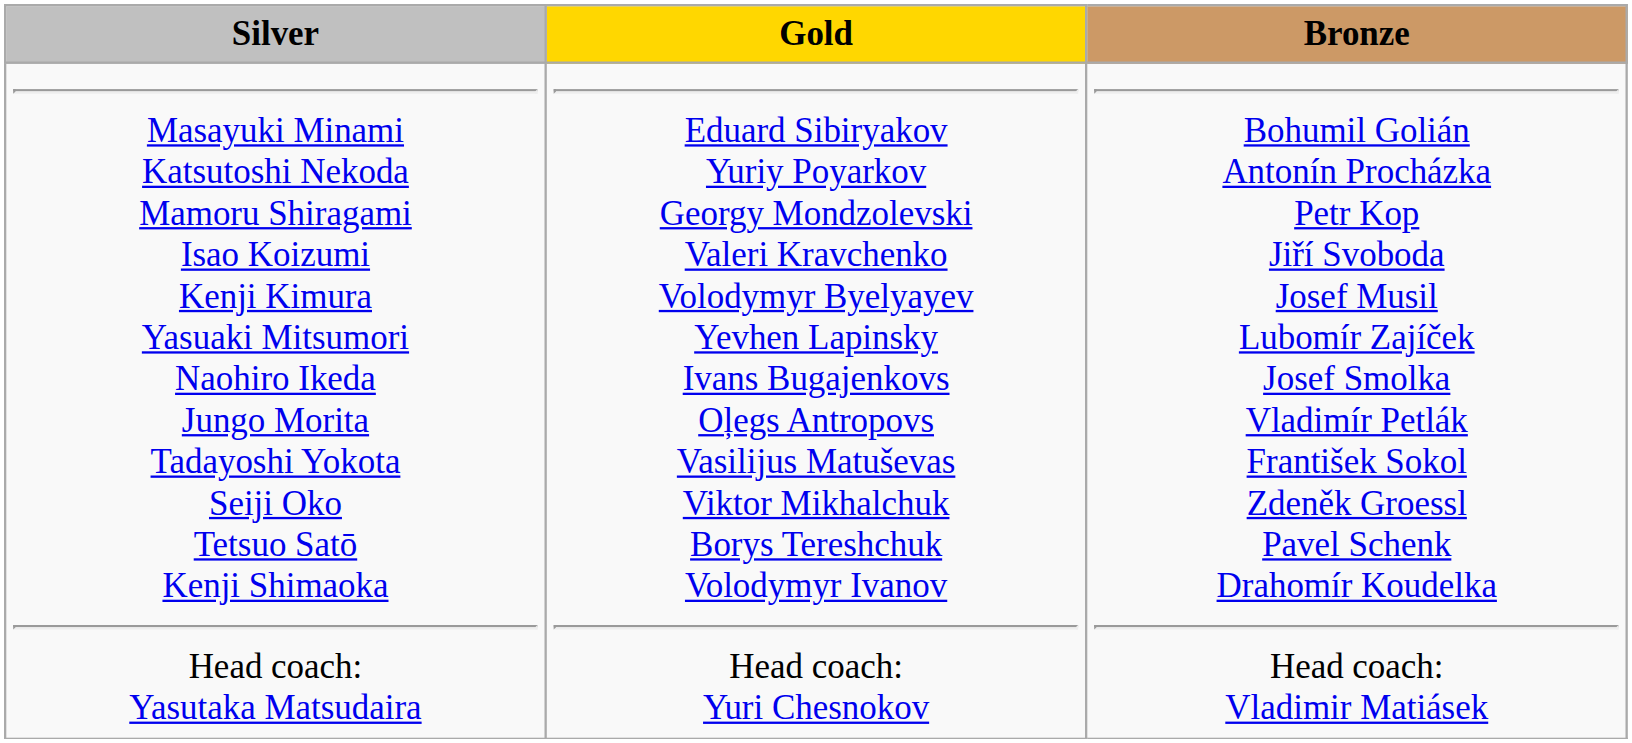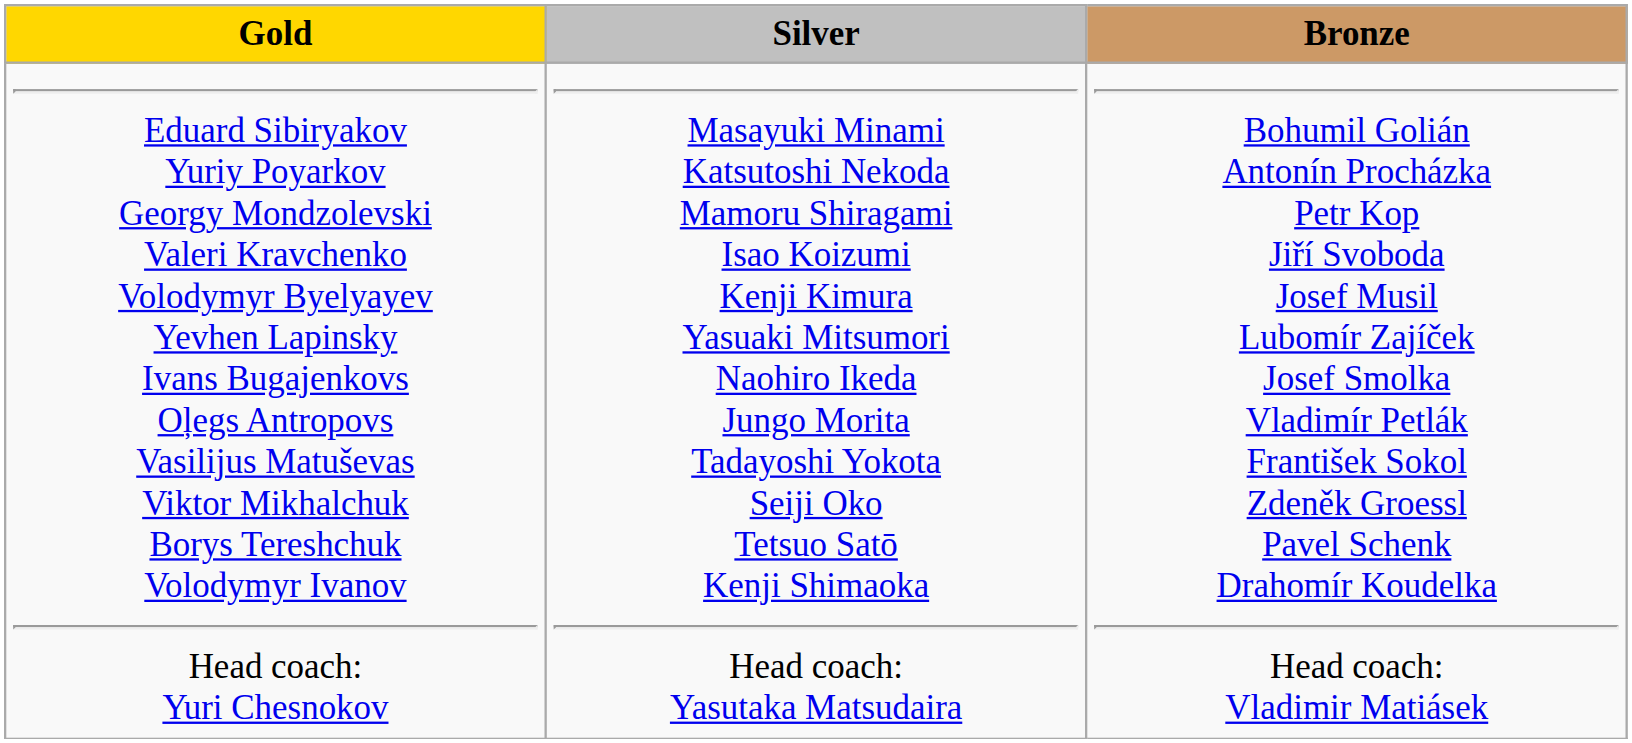columns swapped: (816, 33) <-> (275, 33)
